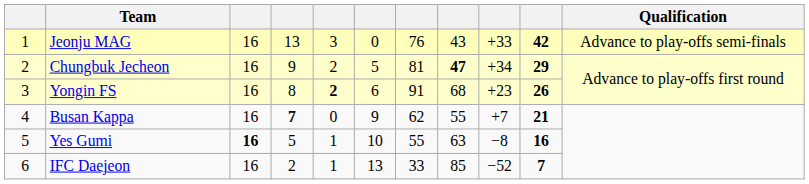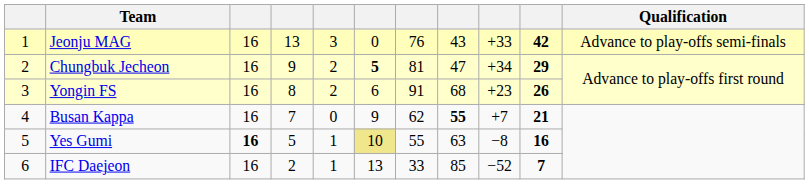(375, 66) normal -> (375, 66) bold
(458, 66) bold -> (458, 66) normal
(333, 91) bold -> (333, 91) normal
(292, 116) bold -> (292, 116) normal
(458, 116) normal -> (458, 116) bold
(375, 141) no background -> (375, 141) khaki background
